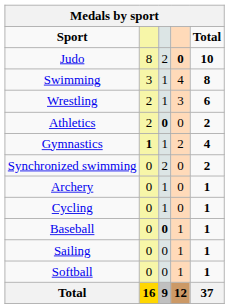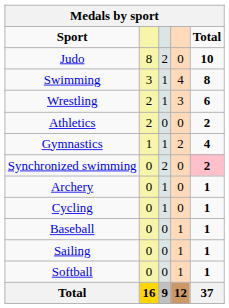(180, 58) bold -> (180, 58) normal
(165, 122) bold -> (165, 122) normal
(149, 143) bold -> (149, 143) normal
(207, 165) no background -> (207, 165) pink background
(165, 229) bold -> (165, 229) normal
